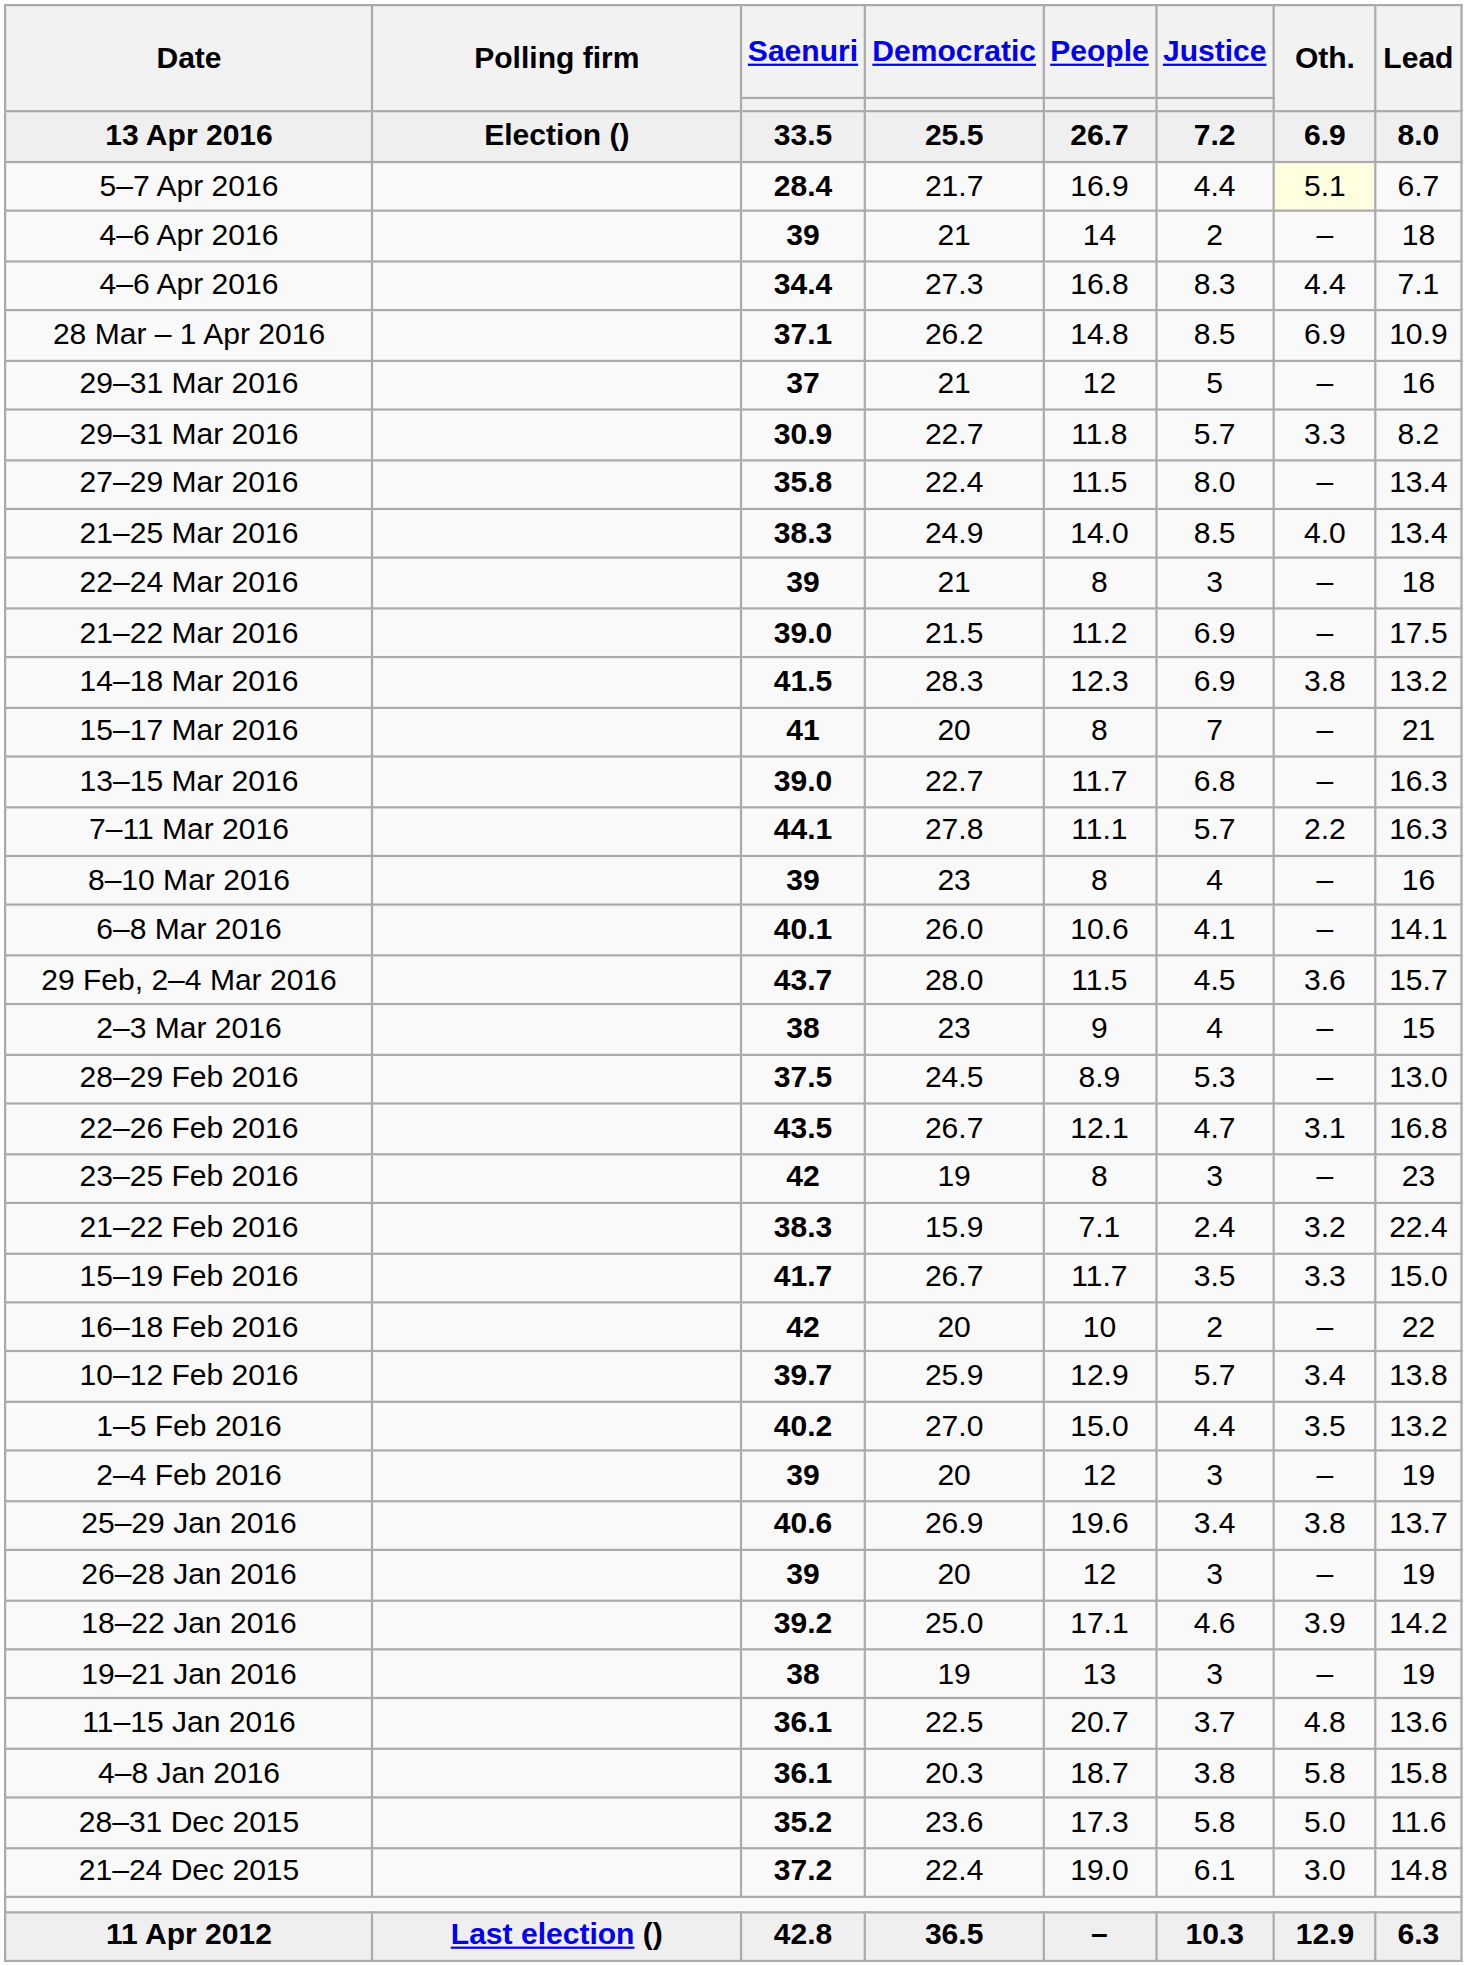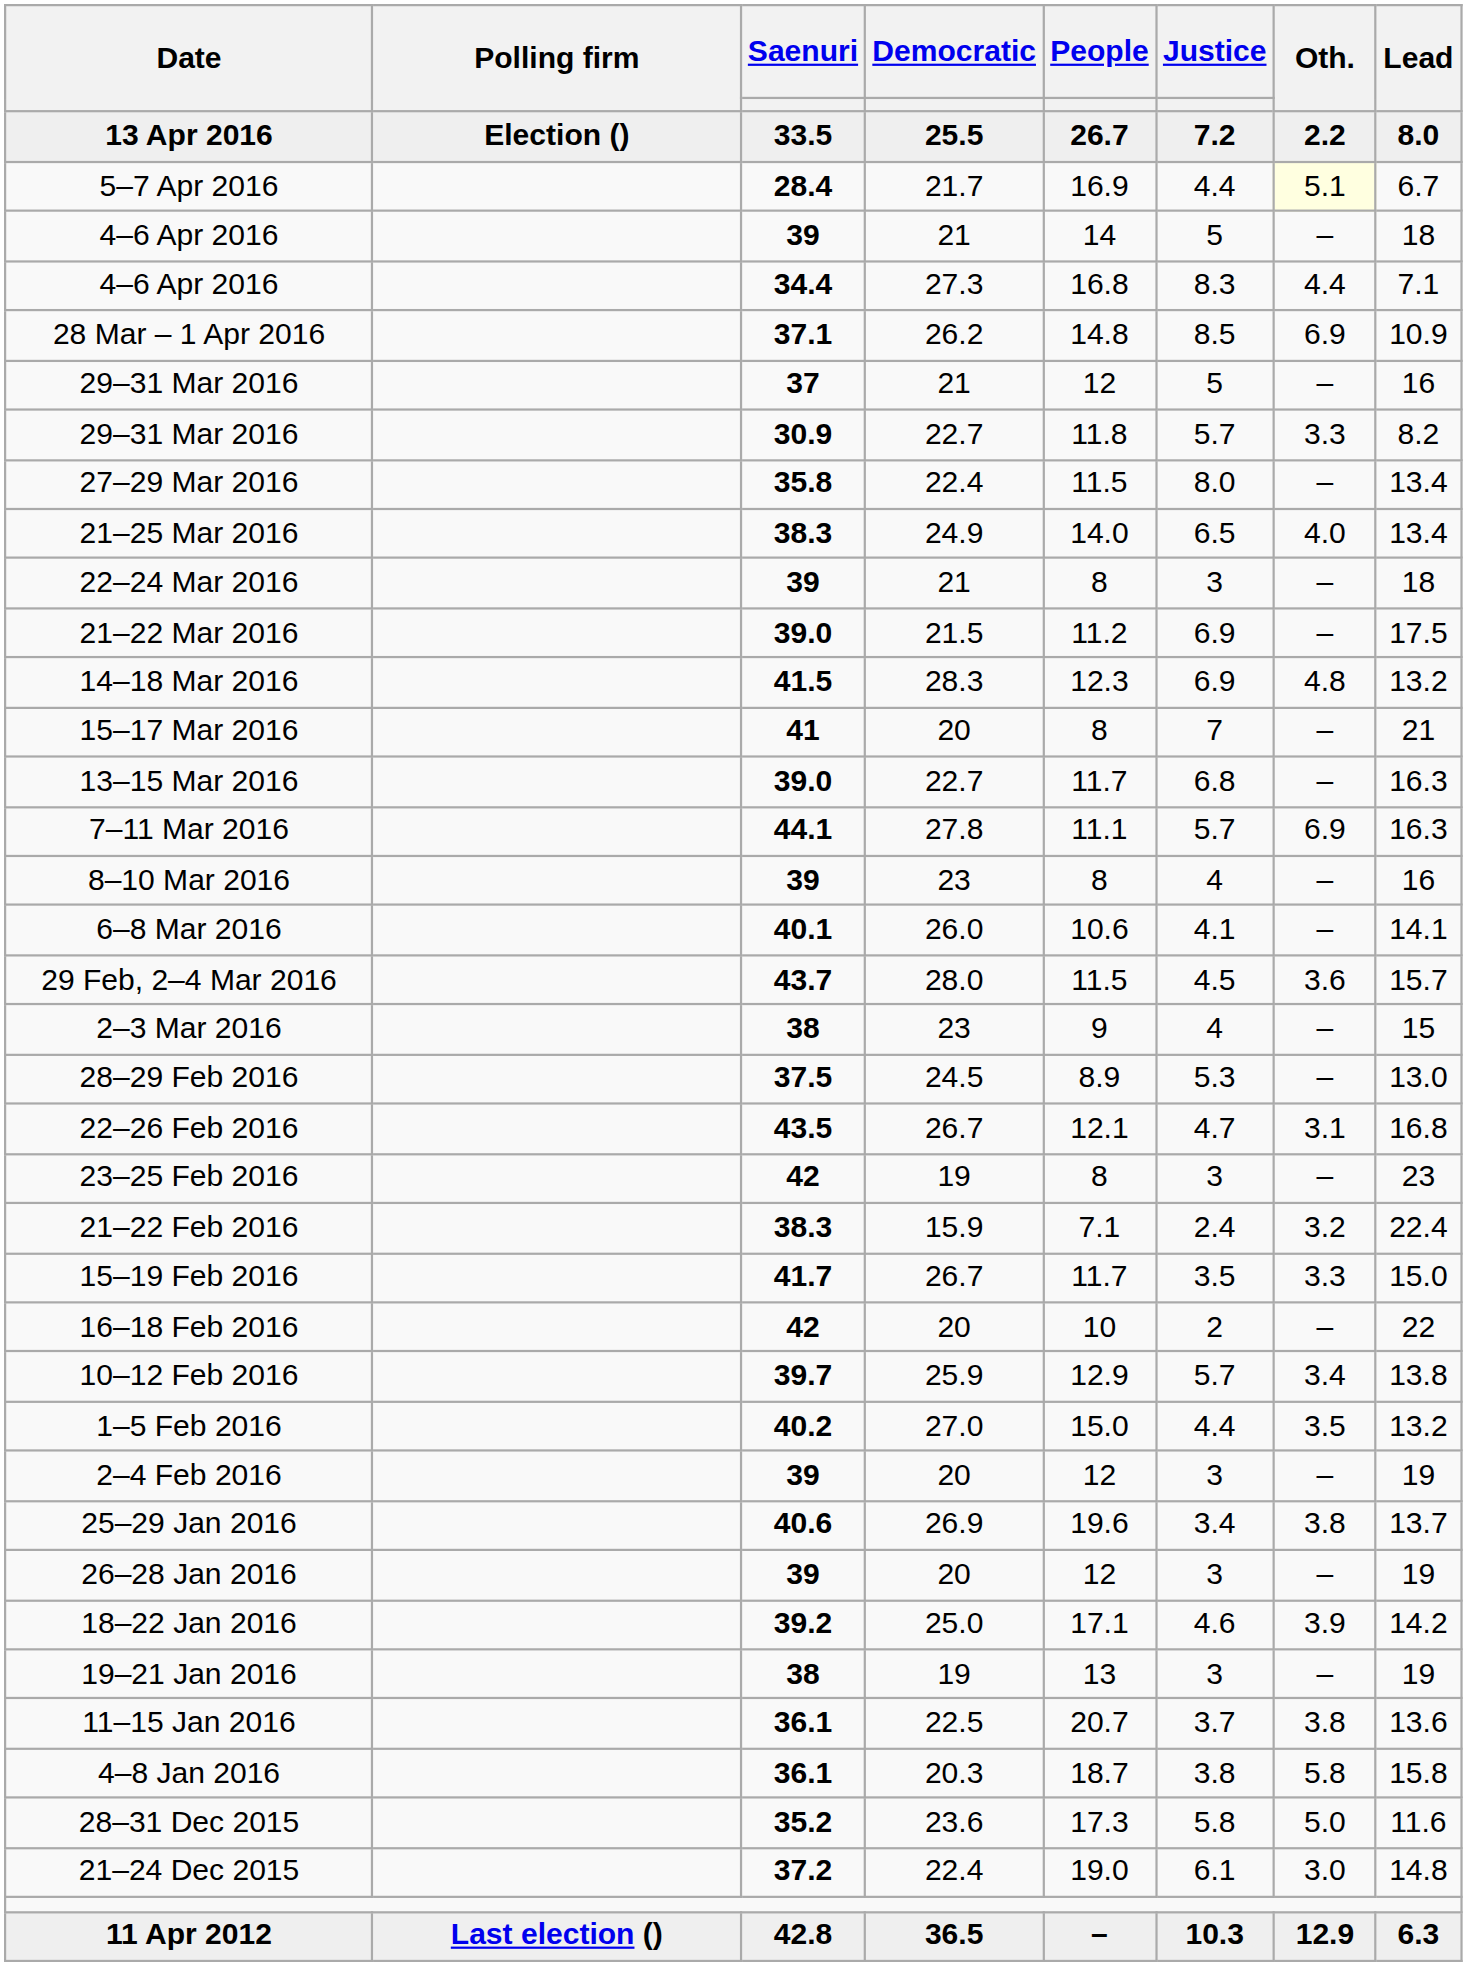(1325, 136) 6.9 -> (1325, 136) 2.2
(1215, 235) 2 -> (1215, 235) 5
(1215, 533) 8.5 -> (1215, 533) 6.5
(1325, 681) 3.8 -> (1325, 681) 4.8
(1325, 830) 2.2 -> (1325, 830) 6.9
(1325, 1723) 4.8 -> (1325, 1723) 3.8
